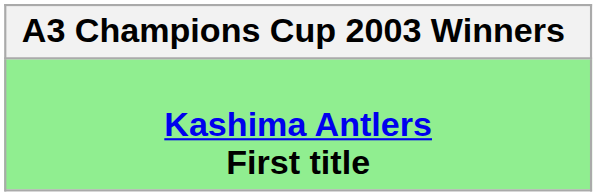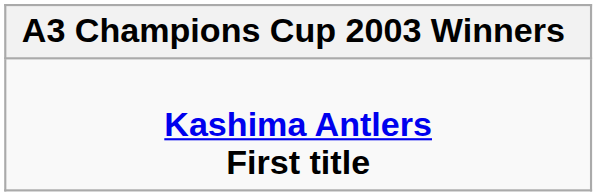(298, 143) lightgreen background -> (298, 143) no background
